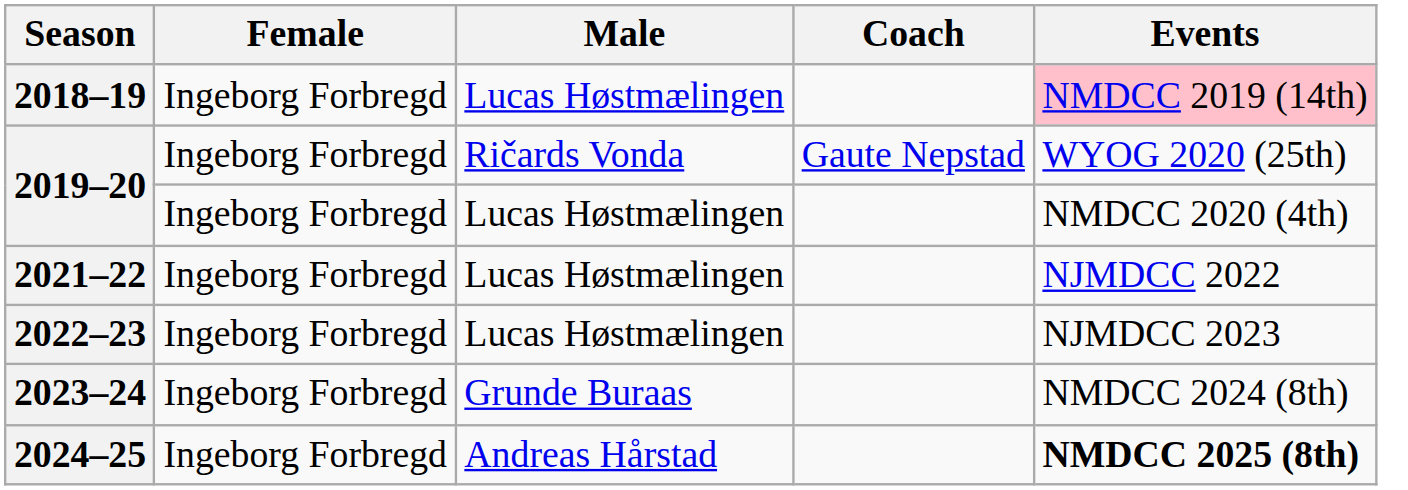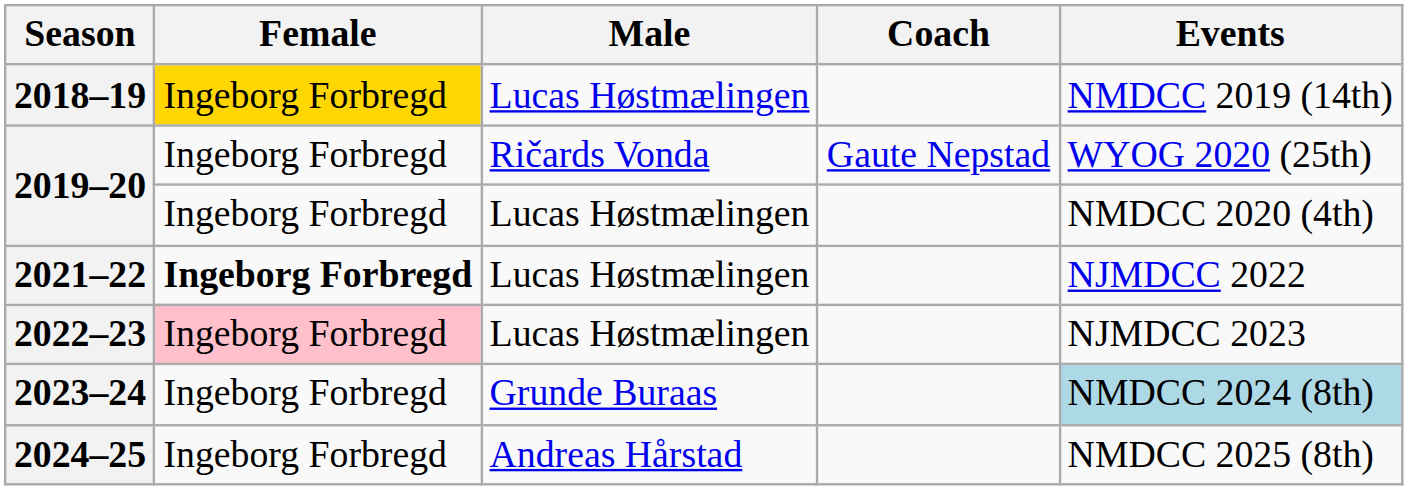(305, 94) no background -> (305, 94) gold background
(1205, 94) pink background -> (1230, 94) no background
(305, 273) normal -> (318, 273) bold
(305, 333) no background -> (305, 333) pink background
(1196, 393) no background -> (1221, 393) lightblue background
(1201, 453) bold -> (1221, 453) normal
